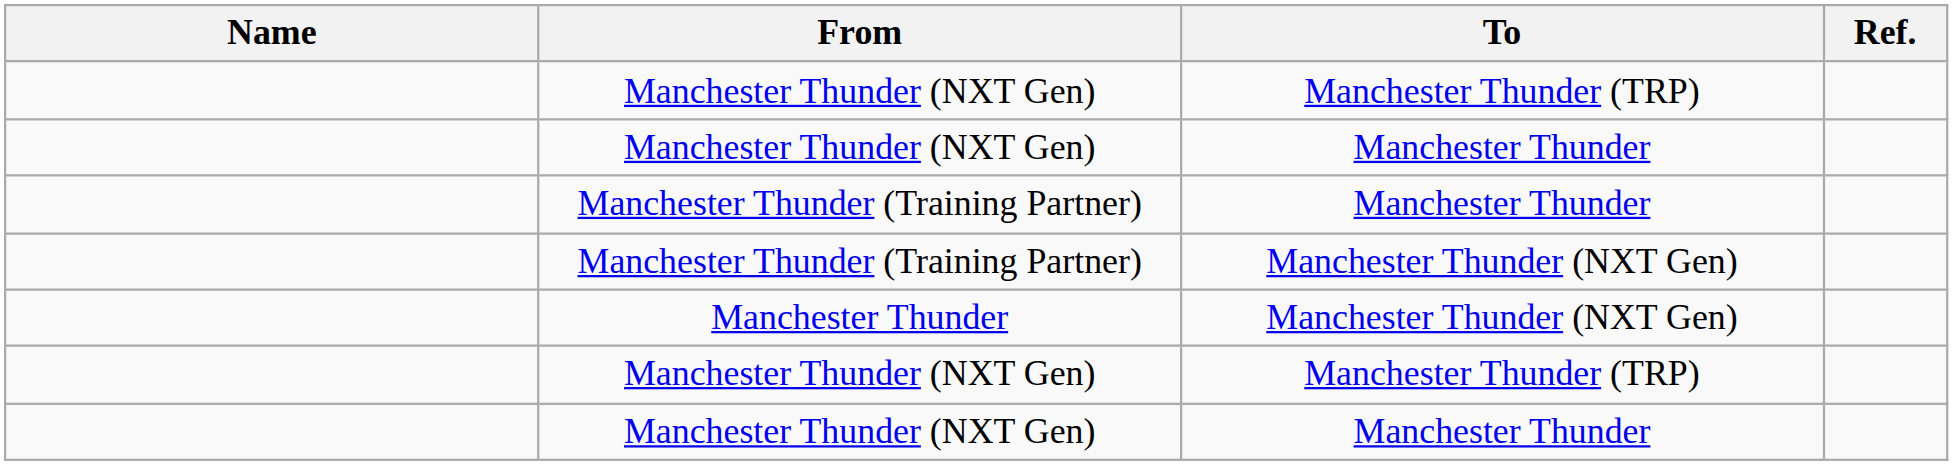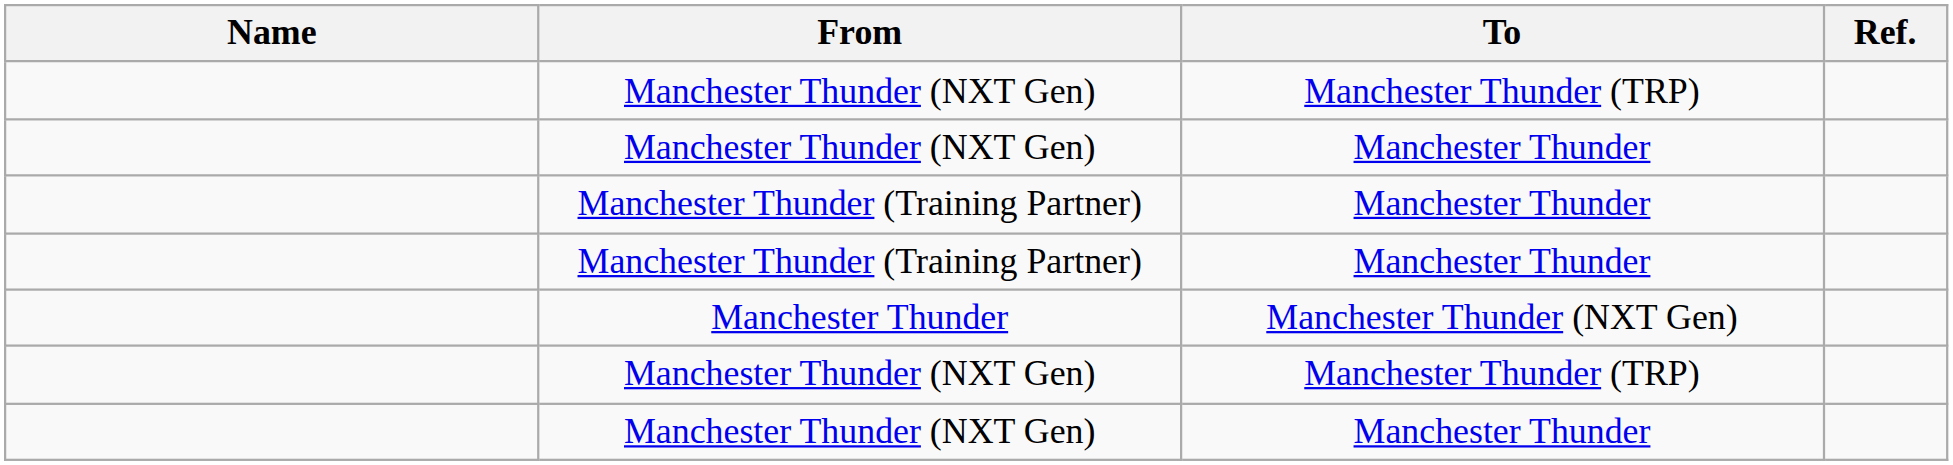(1502, 260) Manchester Thunder (NXT Gen) -> (1502, 260) Manchester Thunder
